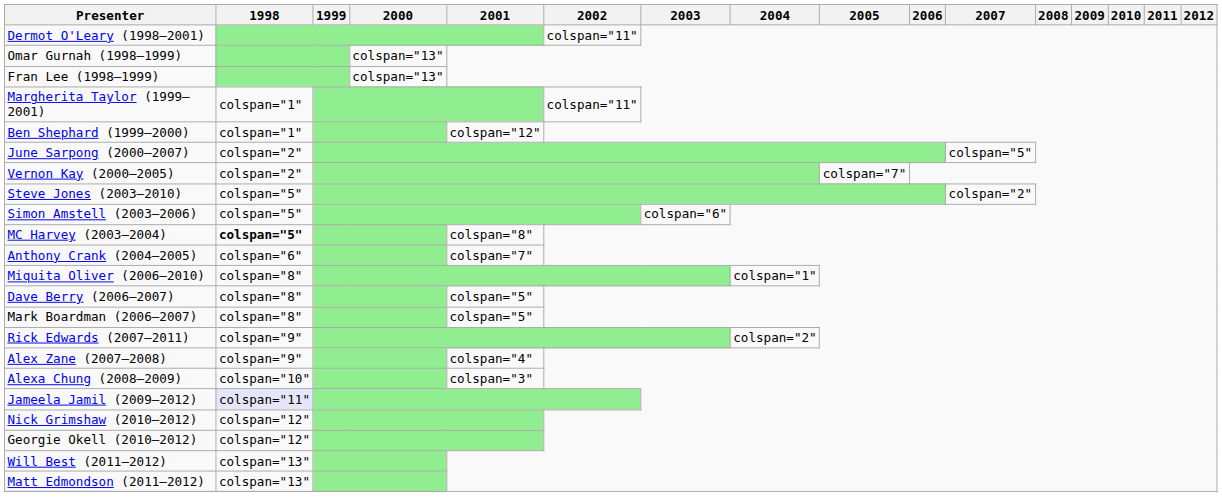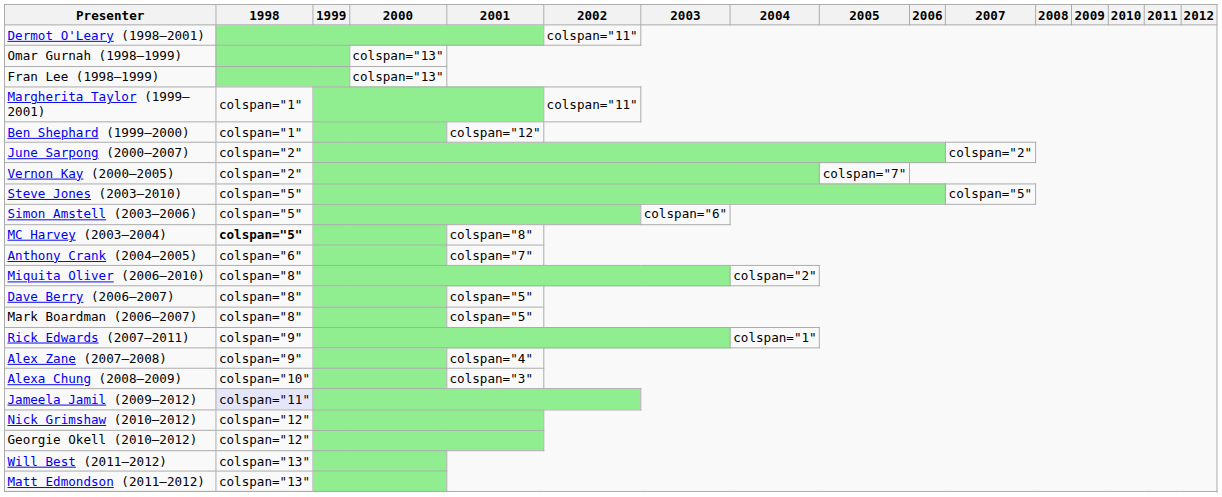(990, 153) colspan="5" -> (990, 153) colspan="2"
(990, 194) colspan="2" -> (990, 194) colspan="5"
(775, 276) colspan="1" -> (775, 276) colspan="2"
(775, 338) colspan="2" -> (775, 338) colspan="1"
